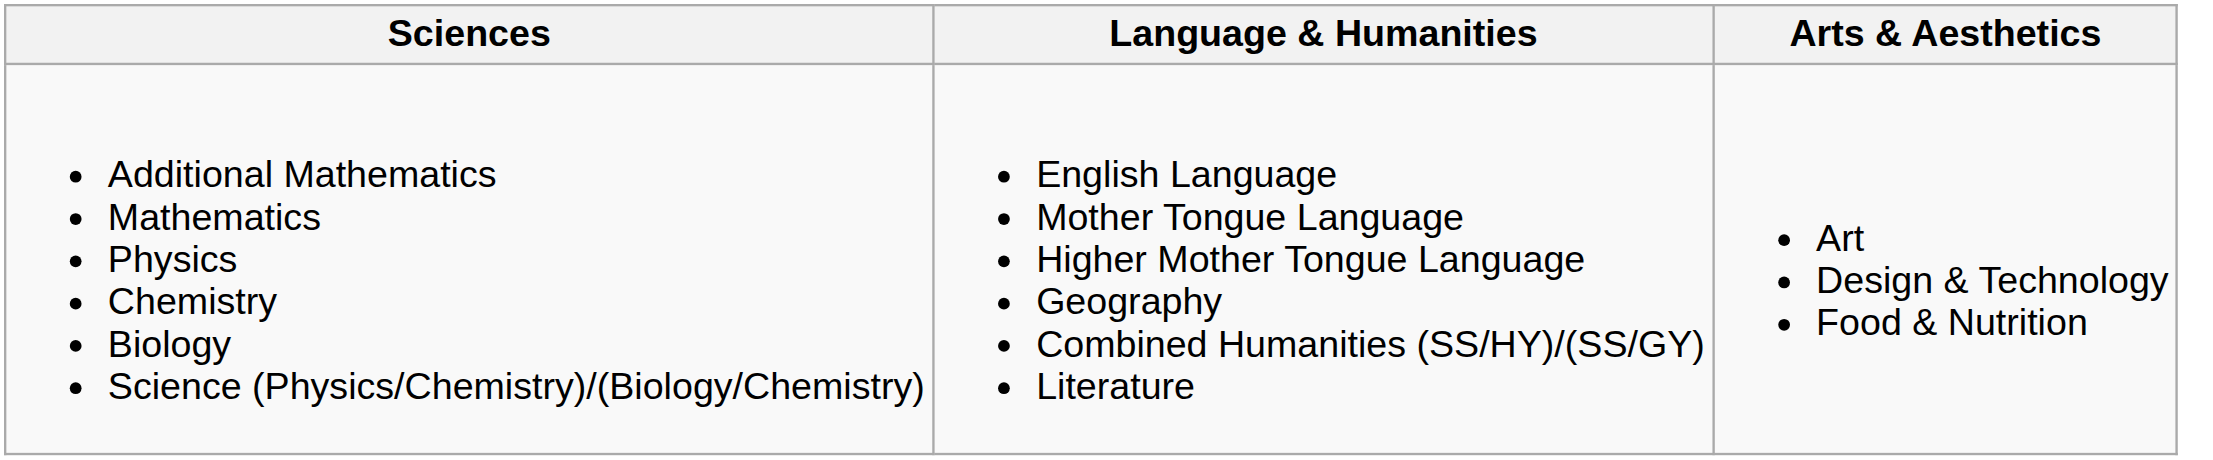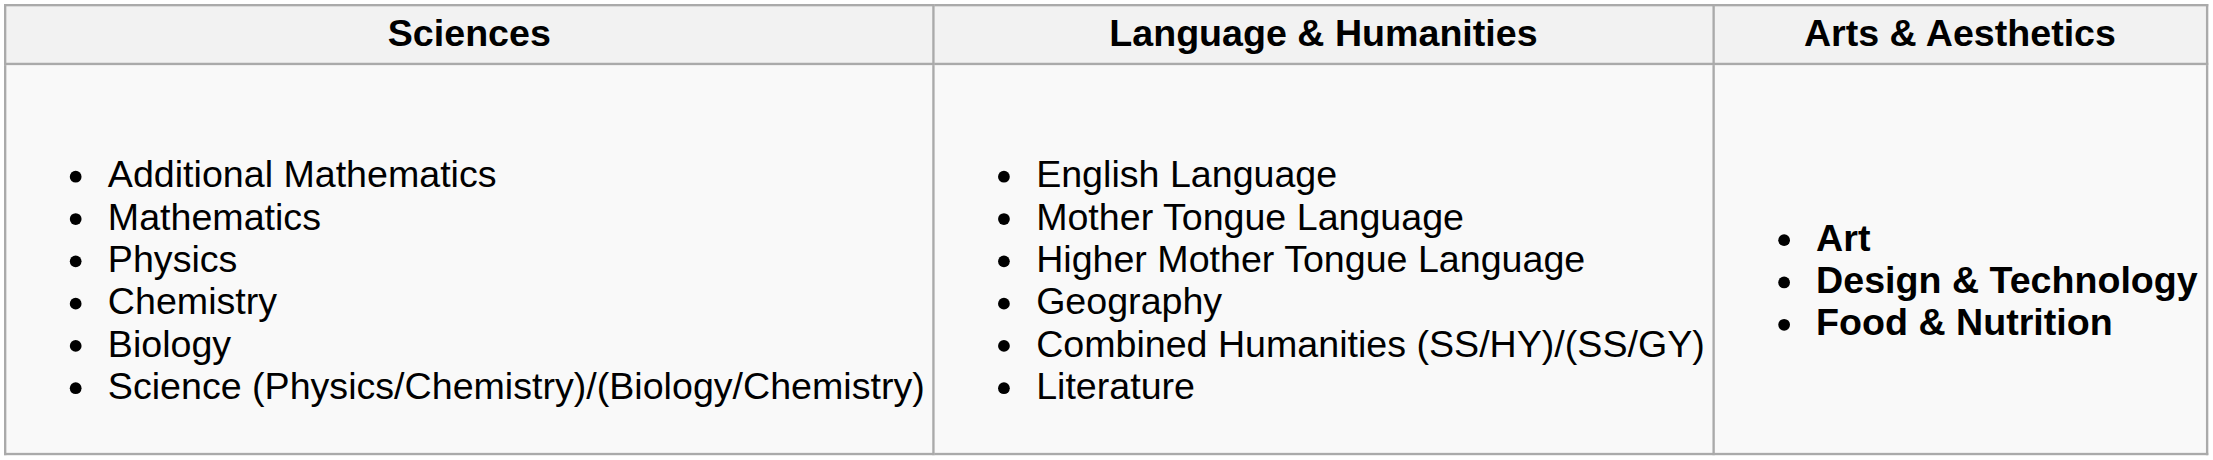(1945, 280) normal -> (1960, 280) bold
